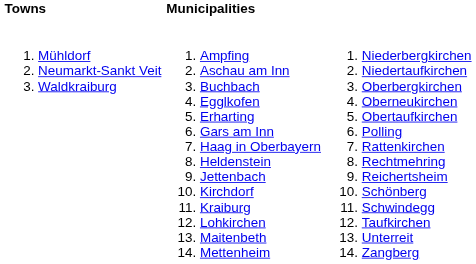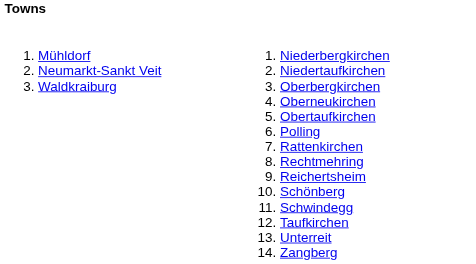- column: (211, 9)
